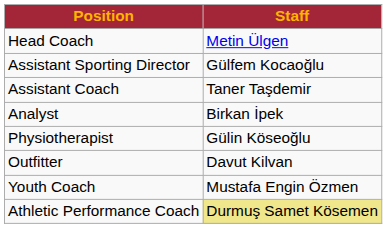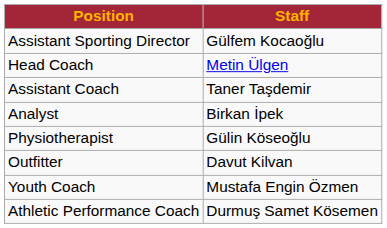rows swapped: (51, 41) <-> (99, 65)
(292, 211) khaki background -> (292, 211) no background
